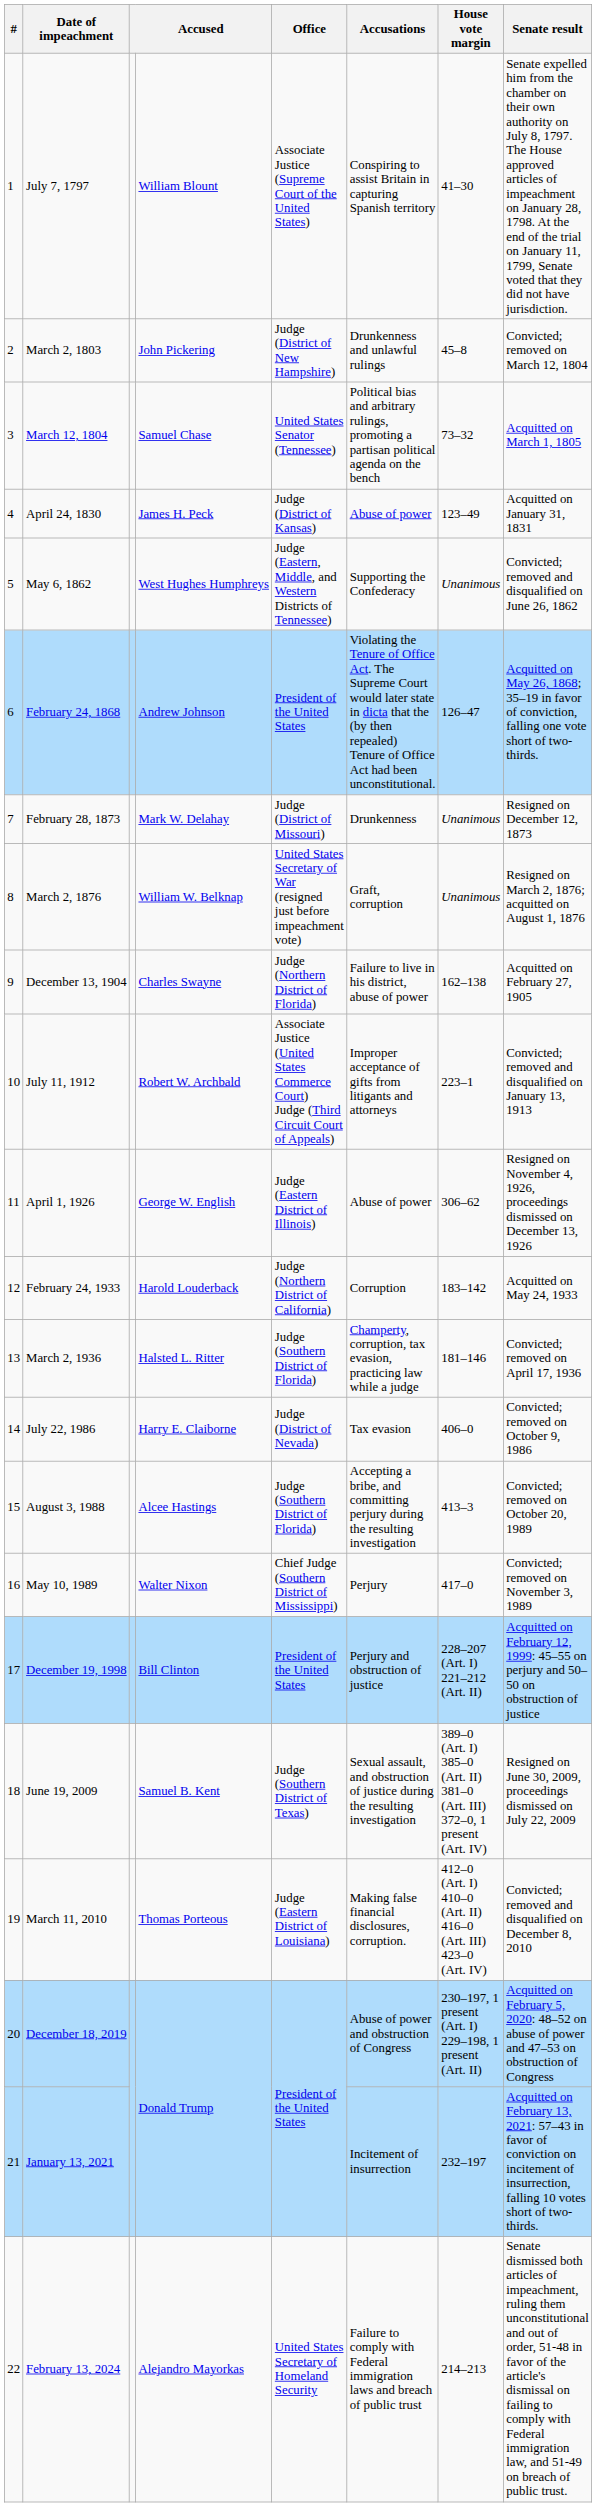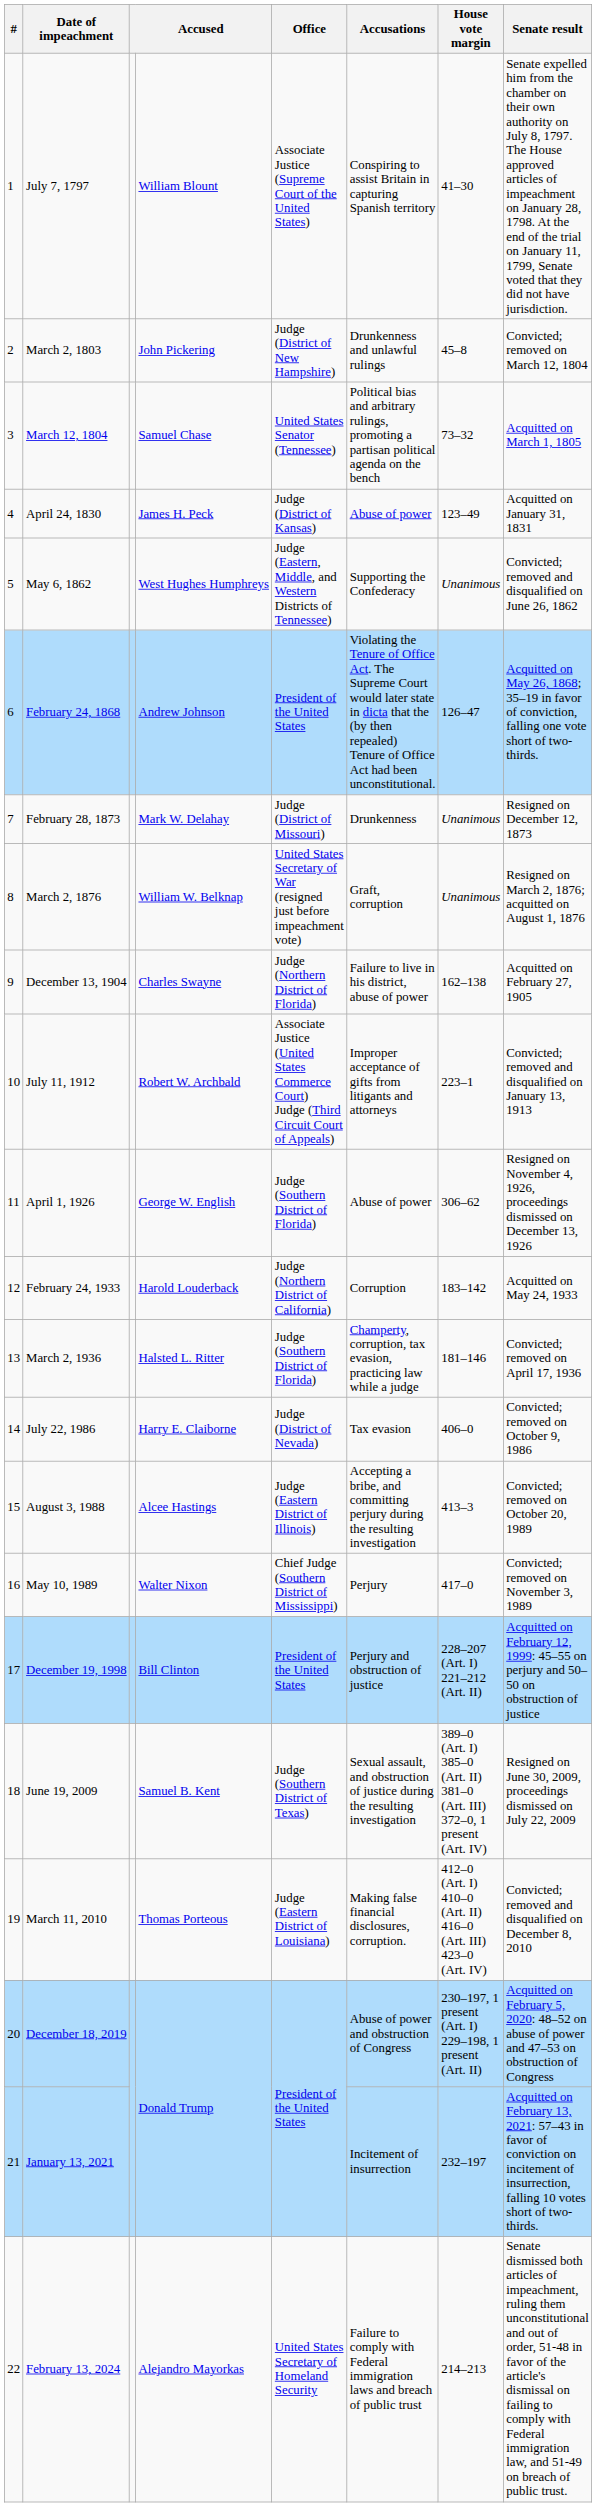(301, 1202) Judge (Eastern District of Illinois) -> (301, 1202) Judge (Southern District of Florida)
(301, 1507) Judge (Southern District of Florida) -> (301, 1507) Judge (Eastern District of Illinois)
